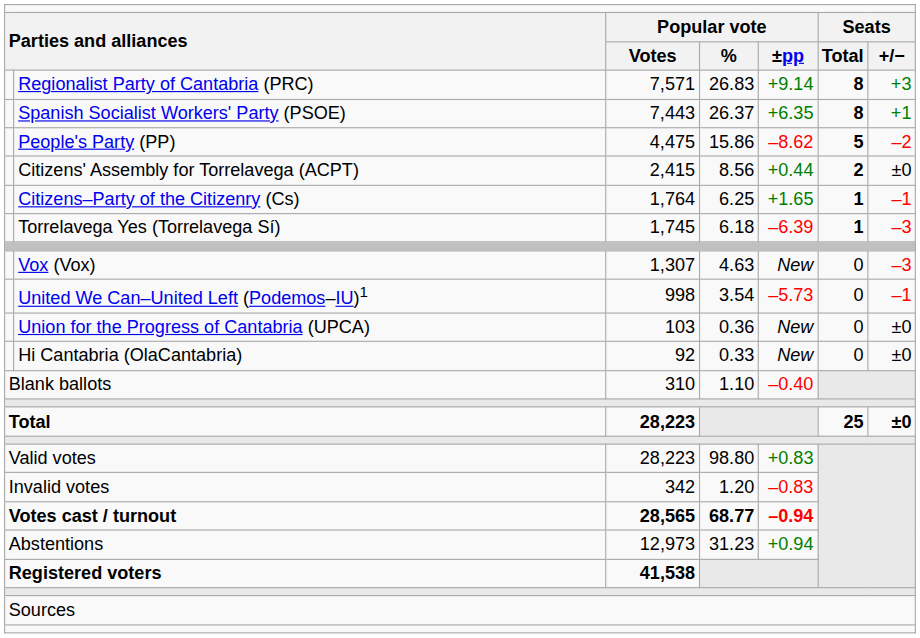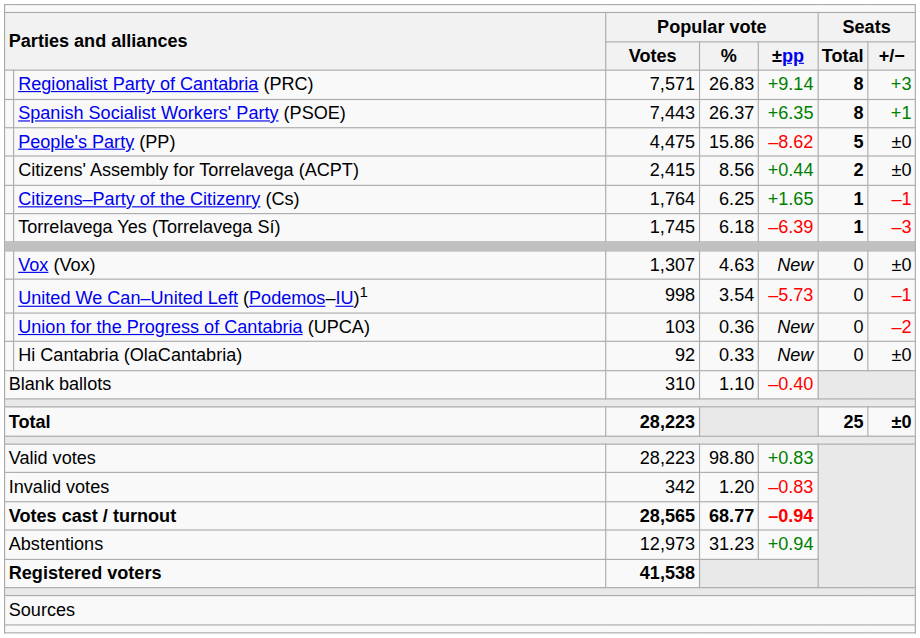(901, 141) –2 -> (902, 141) ±0
(901, 264) –3 -> (902, 264) ±0
(902, 327) ±0 -> (901, 327) –2
